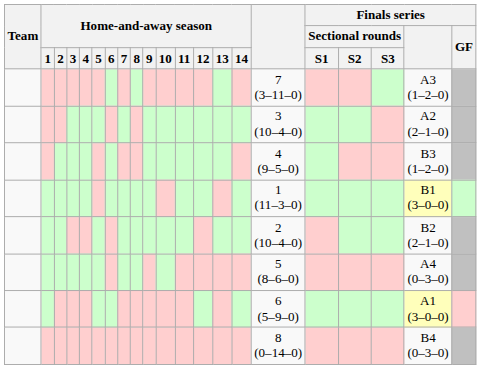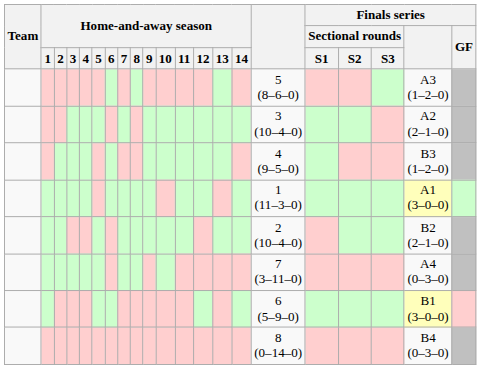(278, 87) 7 (3–11–0) -> (278, 87) 5 (8–6–0)
(428, 197) B1 (3–0–0) -> (428, 197) A1 (3–0–0)
(278, 271) 5 (8–6–0) -> (278, 271) 7 (3–11–0)
(428, 308) A1 (3–0–0) -> (428, 308) B1 (3–0–0)
